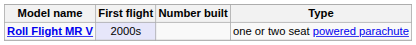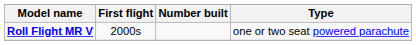(126, 31) lavender background -> (126, 31) no background
